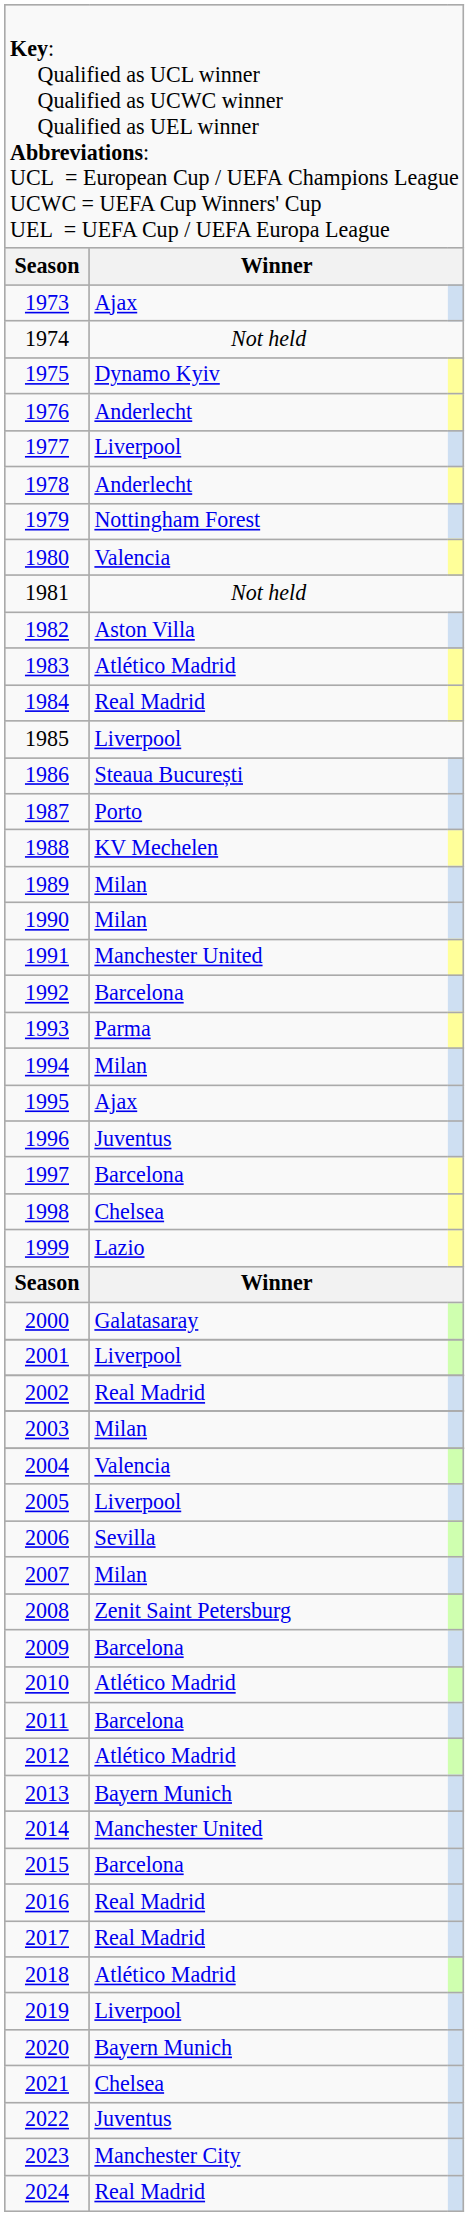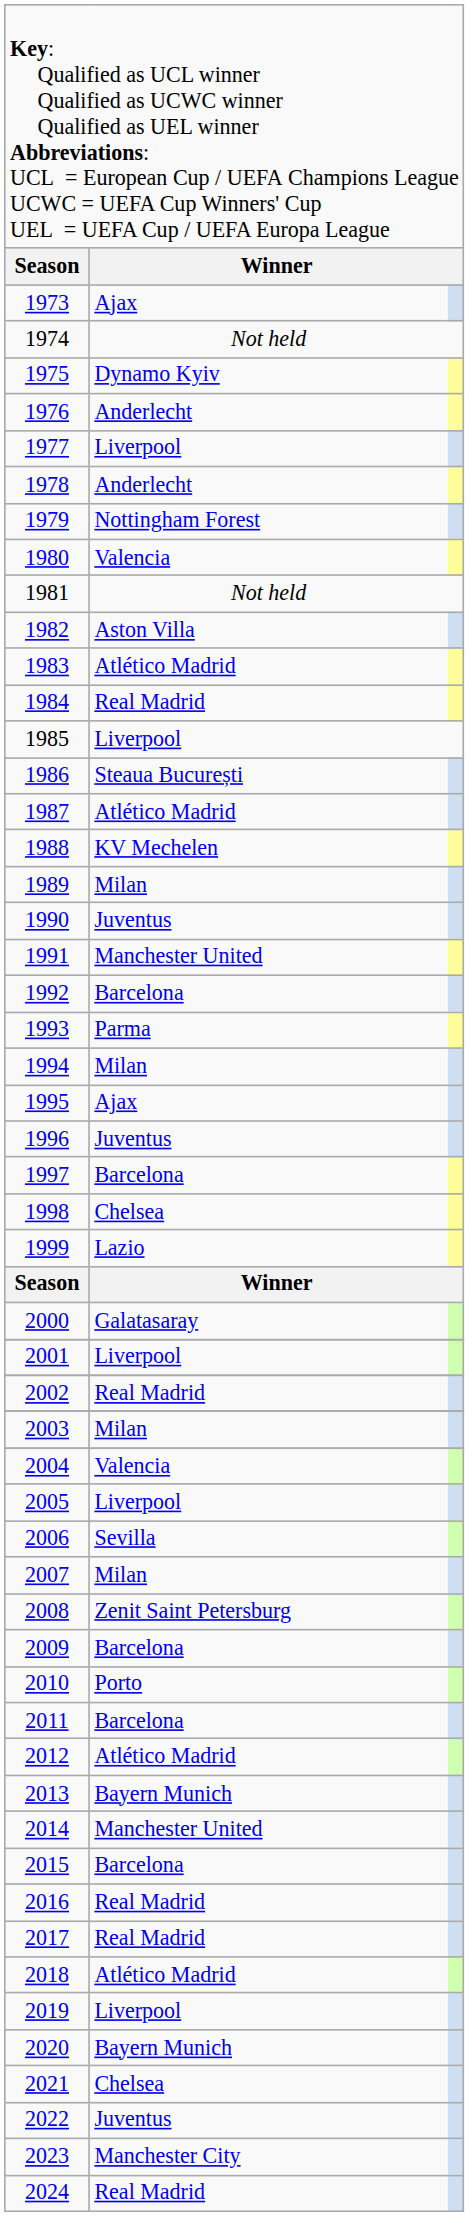(118, 811) Porto -> (165, 811) Atlético Madrid
(123, 920) Milan -> (133, 920) Juventus
(165, 1683) Atlético Madrid -> (118, 1683) Porto
